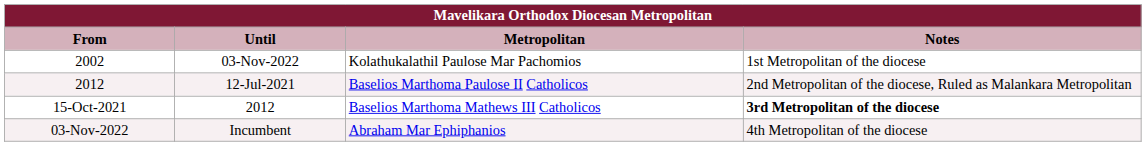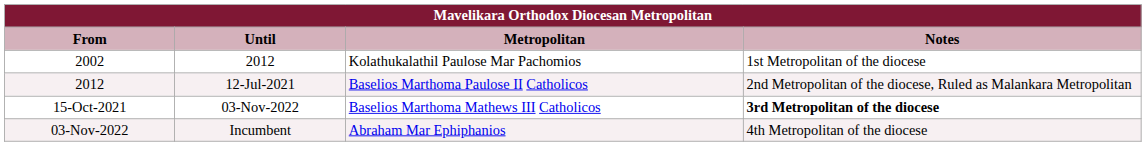(260, 61) 03-Nov-2022 -> (260, 61) 2012
(260, 107) 2012 -> (260, 107) 03-Nov-2022
